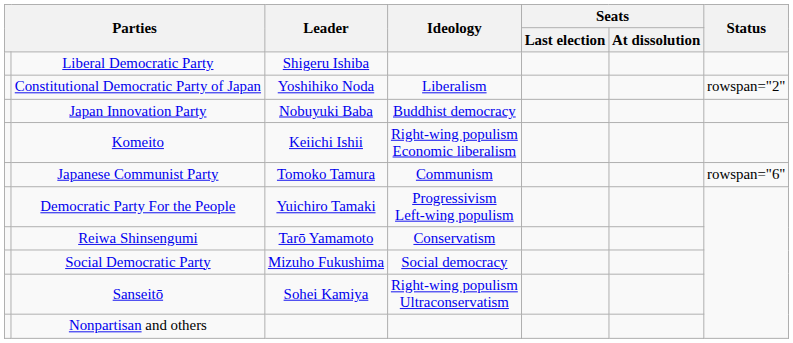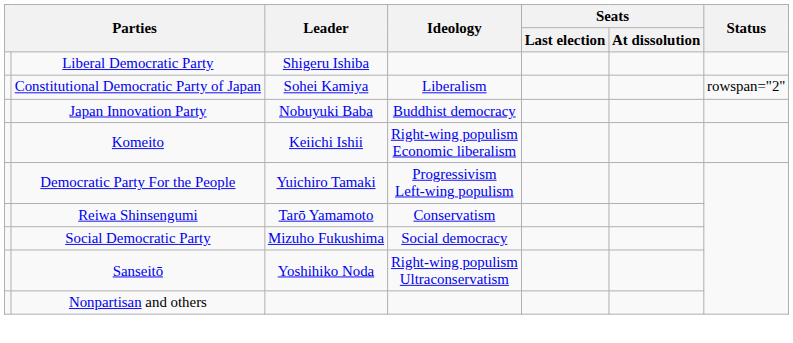(326, 87) Yoshihiko Noda -> (326, 87) Sohei Kamiya
- row: (138, 174)
(326, 294) Sohei Kamiya -> (326, 270) Yoshihiko Noda
